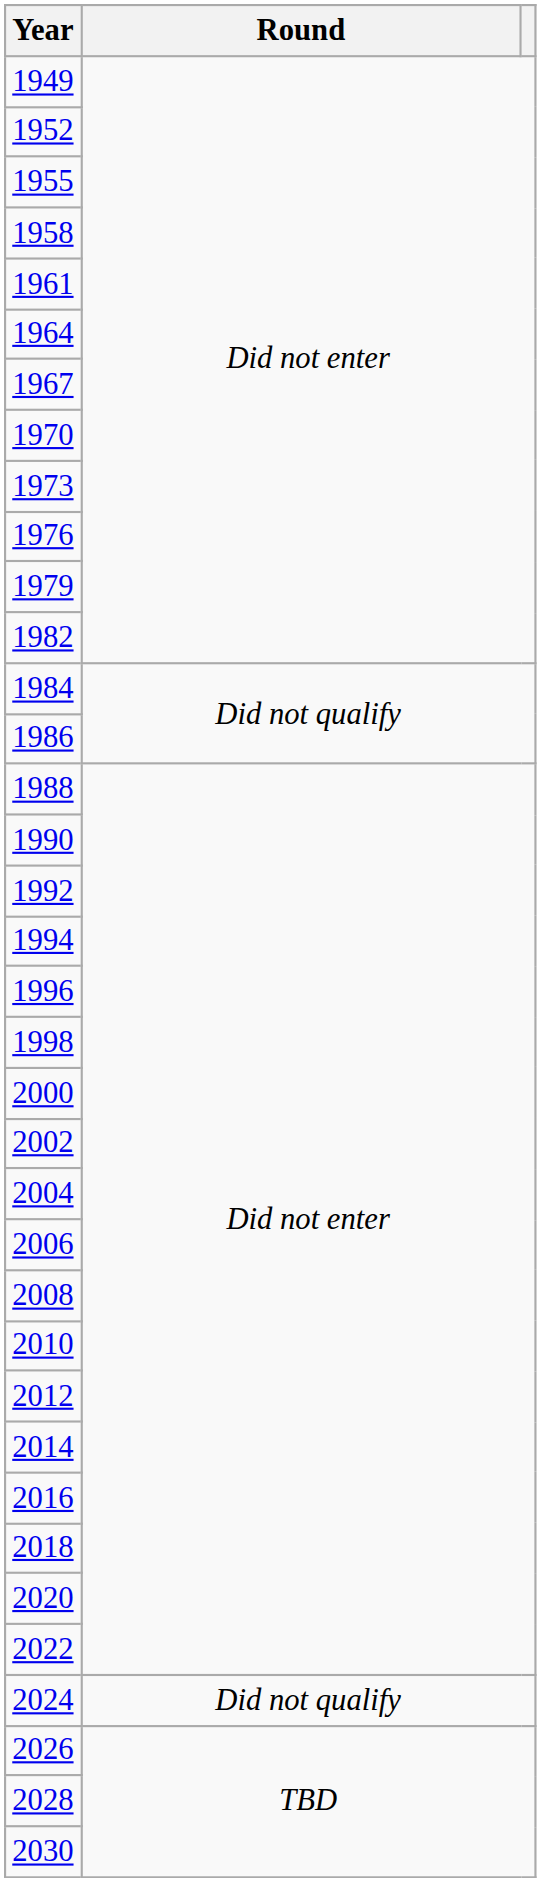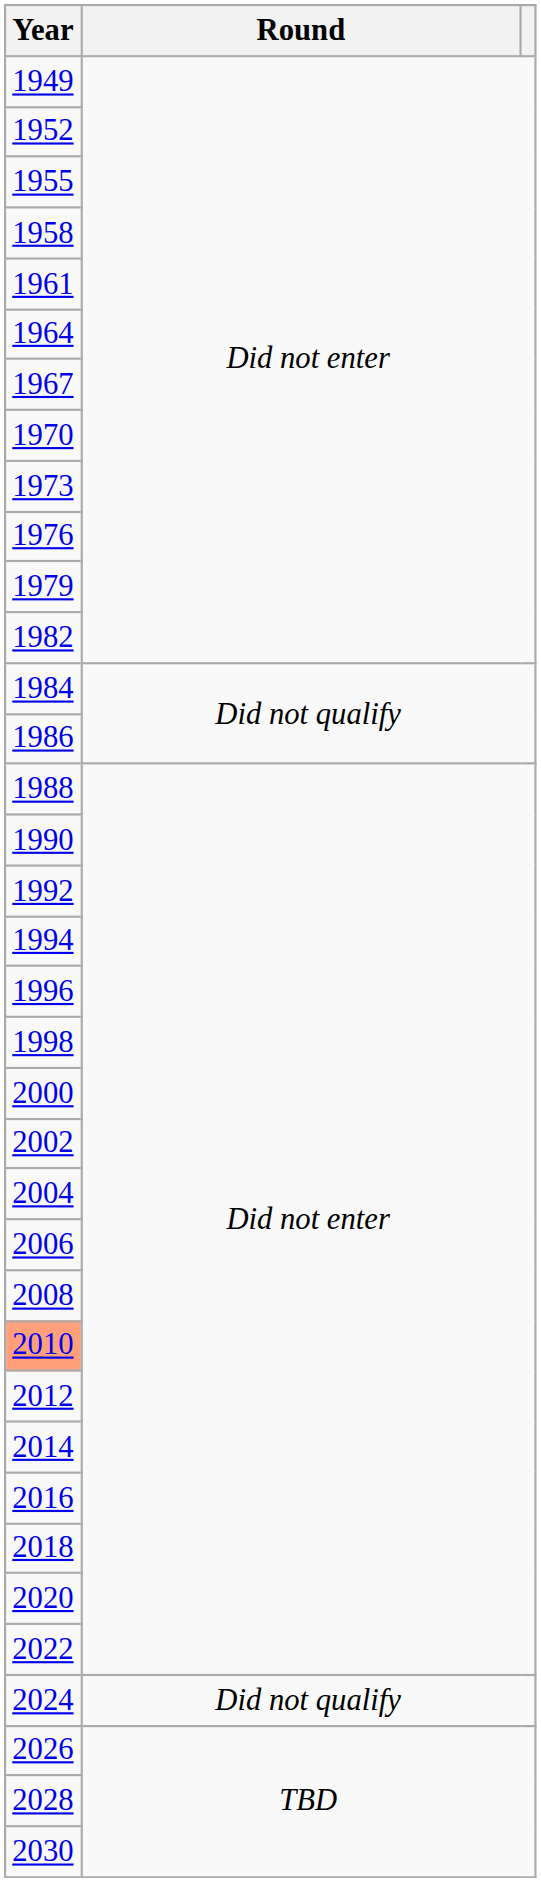(43, 1345) no background -> (43, 1345) lightsalmon background
